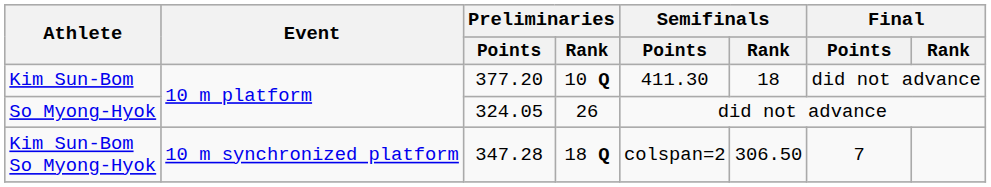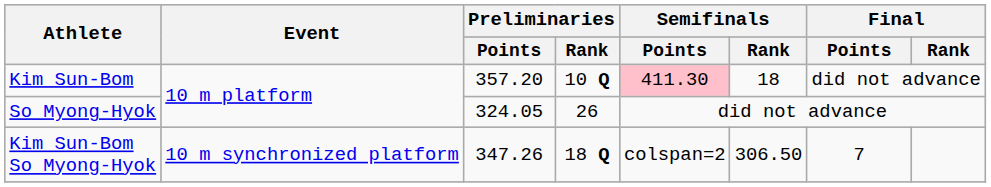(509, 80) 377.20 -> (509, 80) 357.20
(675, 80) no background -> (675, 80) pink background
(509, 155) 347.28 -> (509, 155) 347.26
